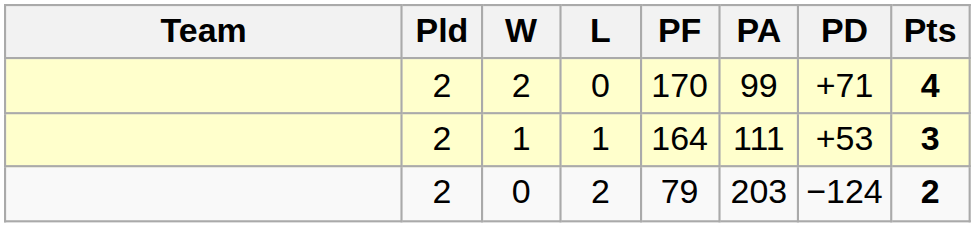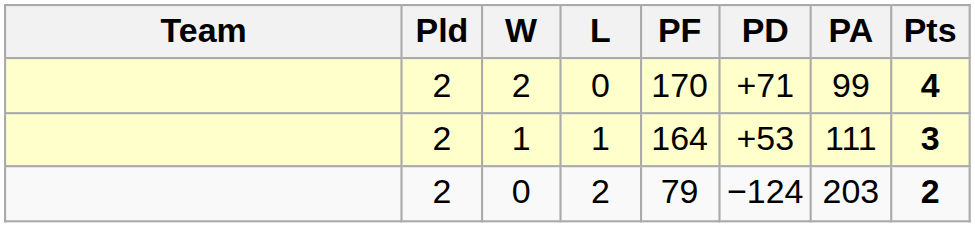columns swapped: (759, 31) <-> (844, 31)
